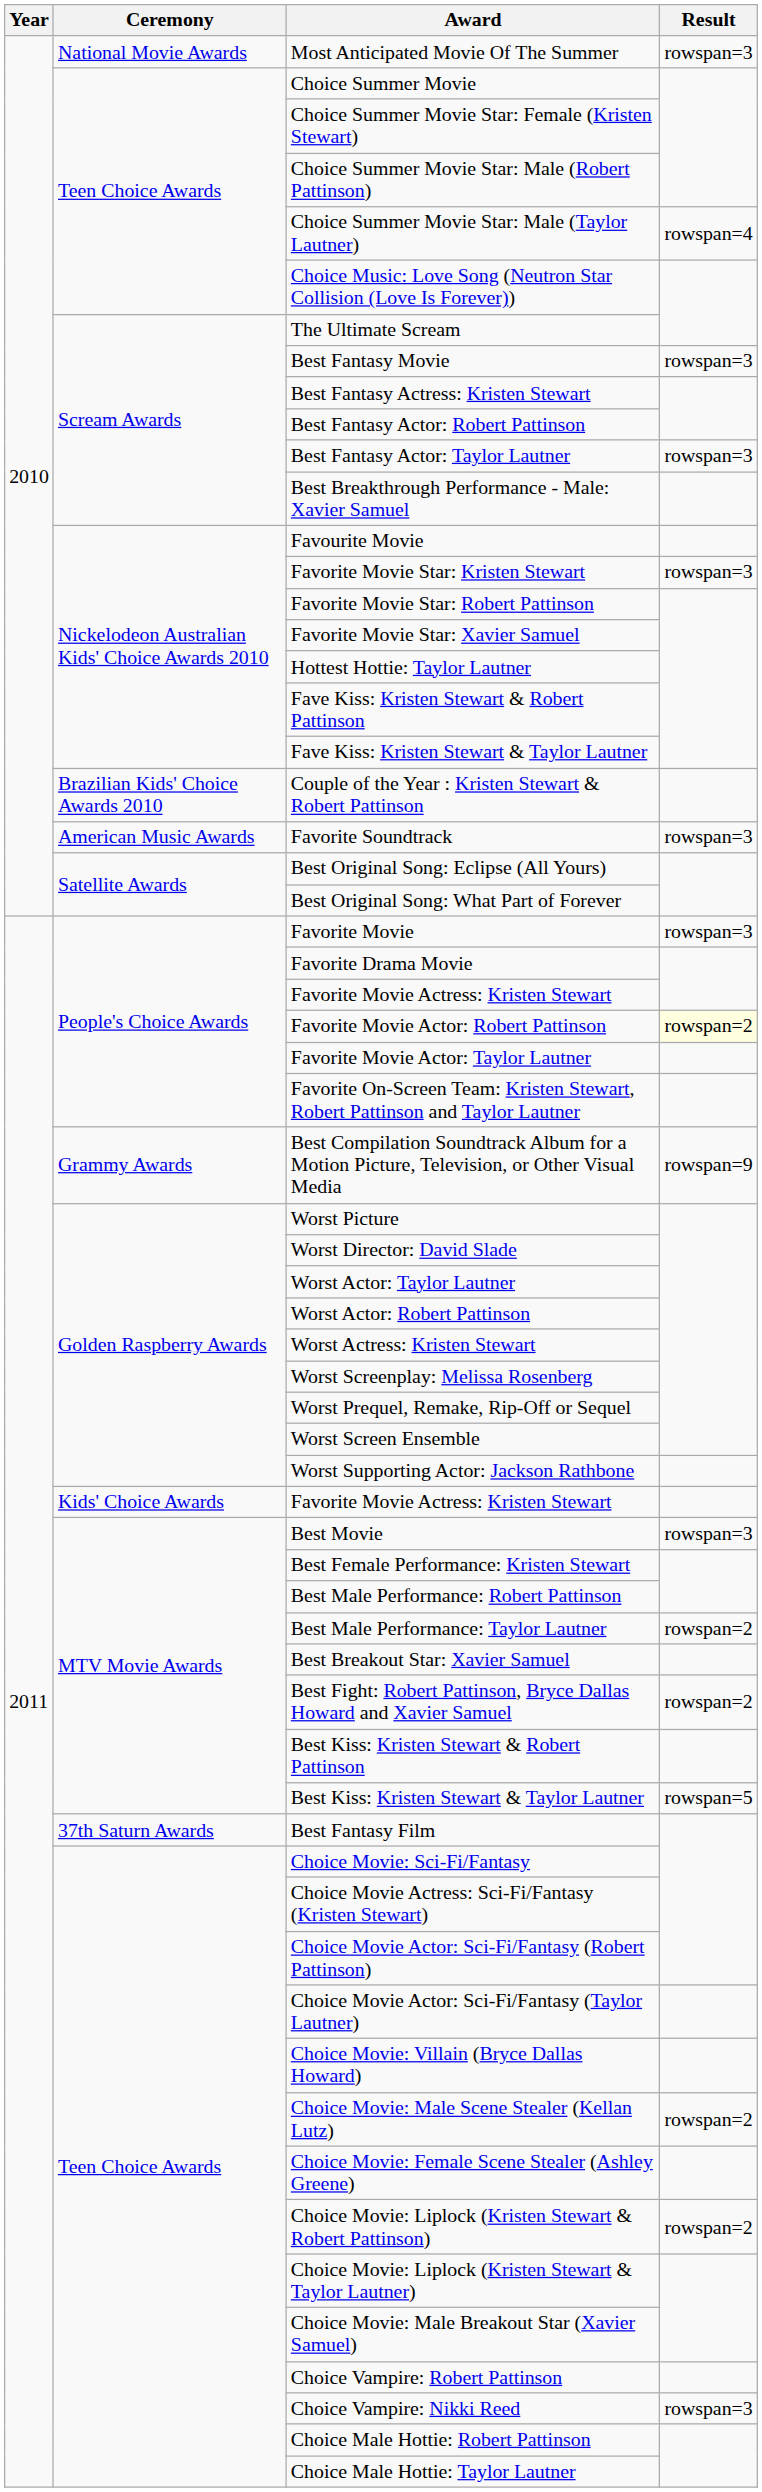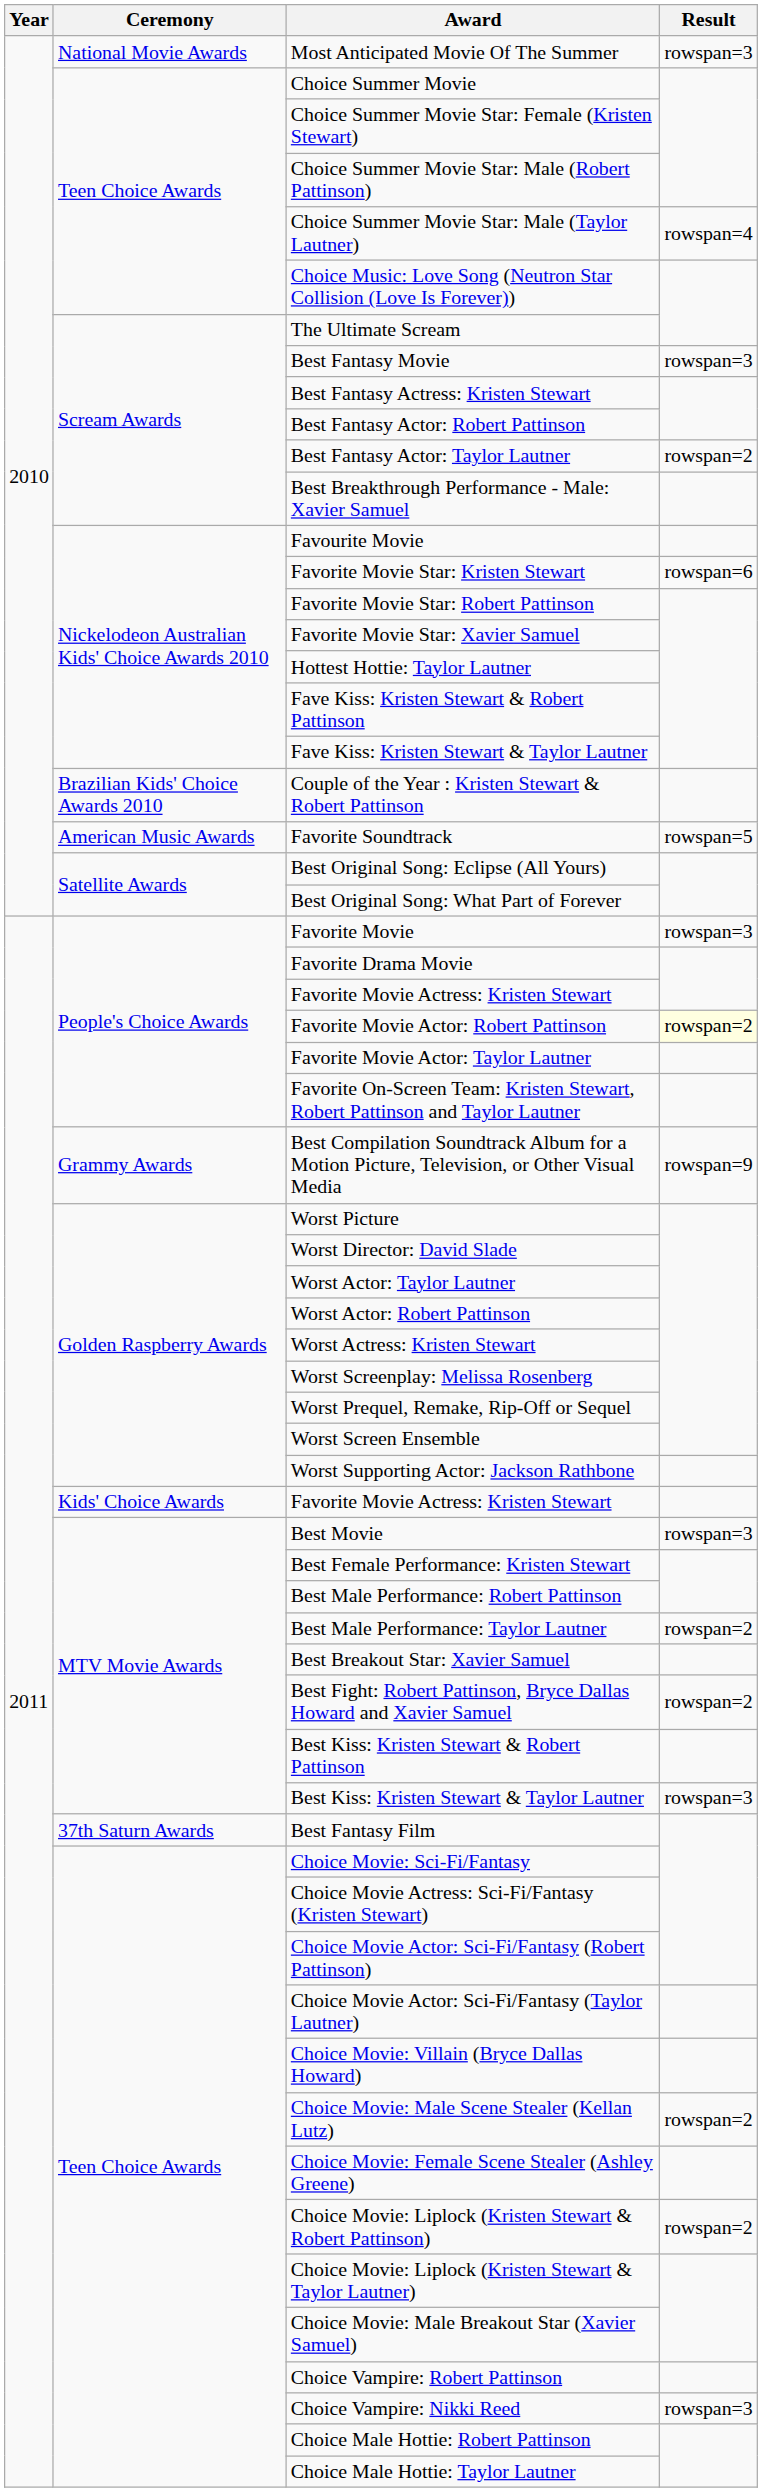(709, 455) rowspan=3 -> (709, 455) rowspan=2
(709, 572) rowspan=3 -> (709, 572) rowspan=6
(709, 837) rowspan=3 -> (709, 837) rowspan=5
(709, 1798) rowspan=5 -> (709, 1798) rowspan=3
